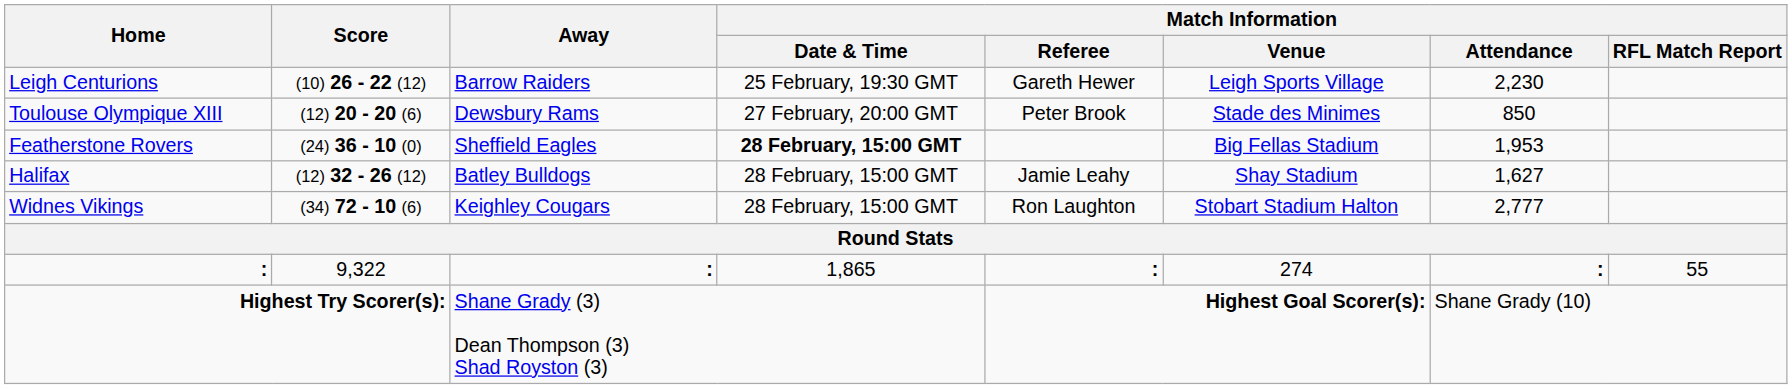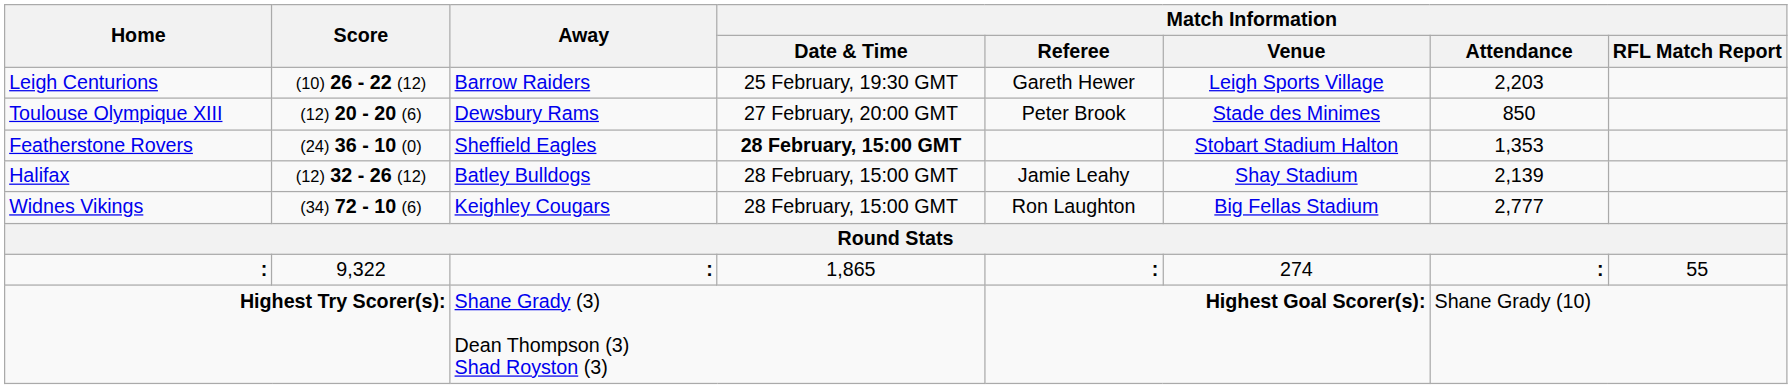(1519, 82) 2,230 -> (1519, 82) 2,203
(1296, 144) Big Fellas Stadium -> (1296, 144) Stobart Stadium Halton
(1519, 144) 1,953 -> (1519, 144) 1,353
(1519, 176) 1,627 -> (1519, 176) 2,139
(1296, 207) Stobart Stadium Halton -> (1296, 207) Big Fellas Stadium
